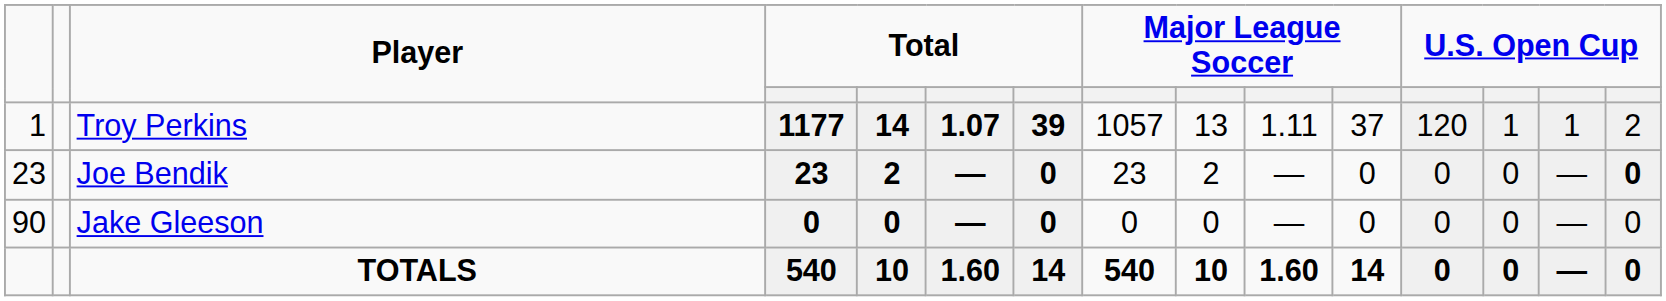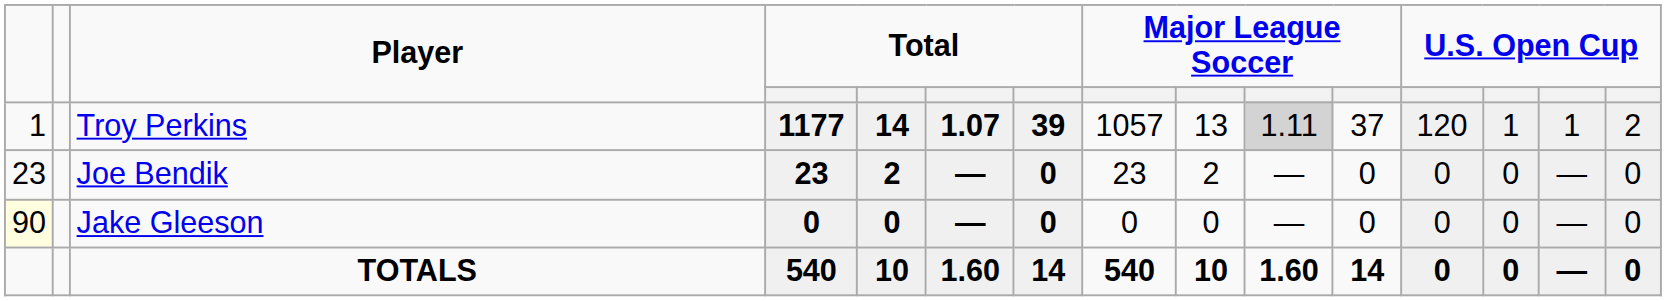(1289, 125) no background -> (1289, 125) lightgrey background
(1633, 174) bold -> (1633, 174) normal
(29, 222) no background -> (29, 222) lightyellow background
